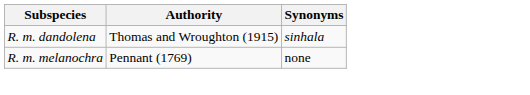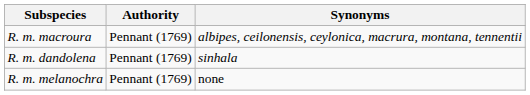+ row: (49, 36)
(194, 36) Thomas and Wroughton (1915) -> (151, 57) Pennant (1769)
